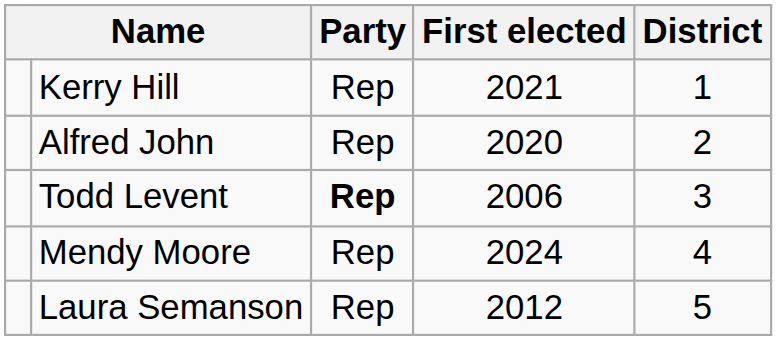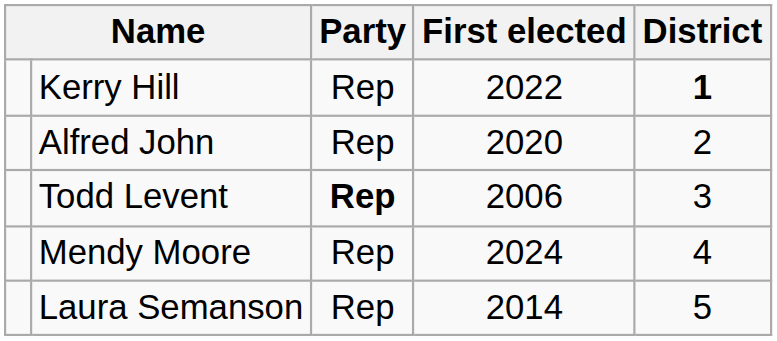(524, 87) 2021 -> (524, 87) 2022
(702, 87) normal -> (702, 87) bold
(524, 307) 2012 -> (524, 307) 2014
